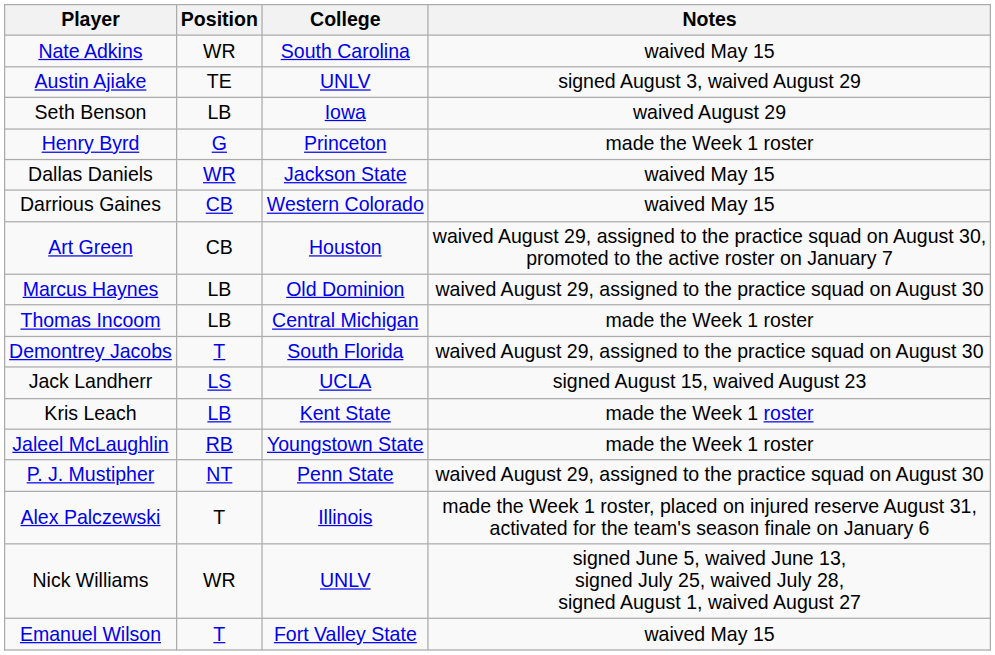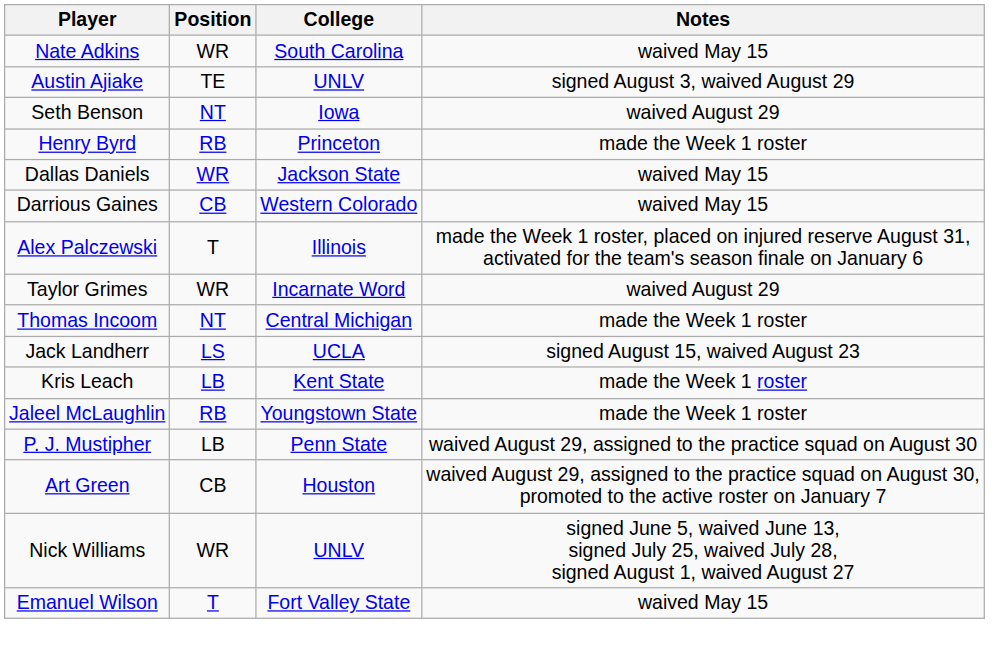(219, 112) LB -> (213, 112) NT
(219, 143) G -> (213, 143) RB
rows swapped: (90, 247) <-> (90, 517)
+ row: (87, 289)
- row: (90, 289)
(219, 320) LB -> (213, 320) NT
- row: (90, 351)
(219, 475) NT -> (213, 444) LB
